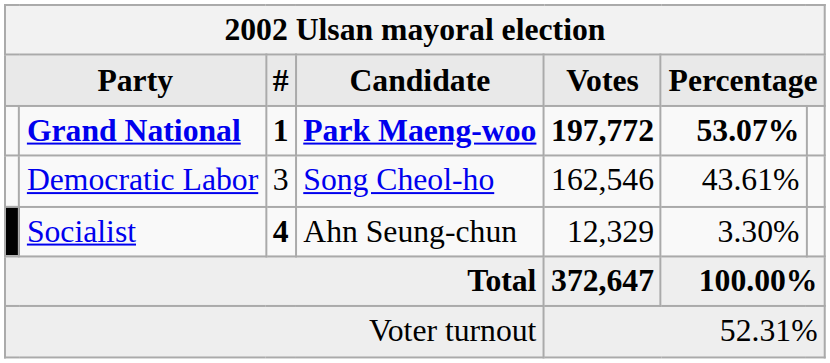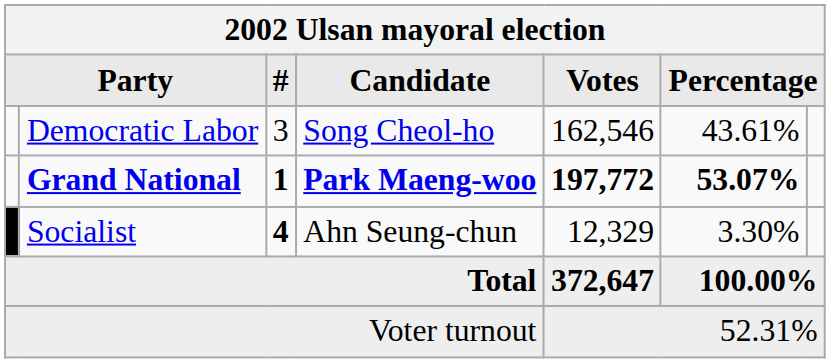rows swapped: (134, 130) <-> (143, 180)
